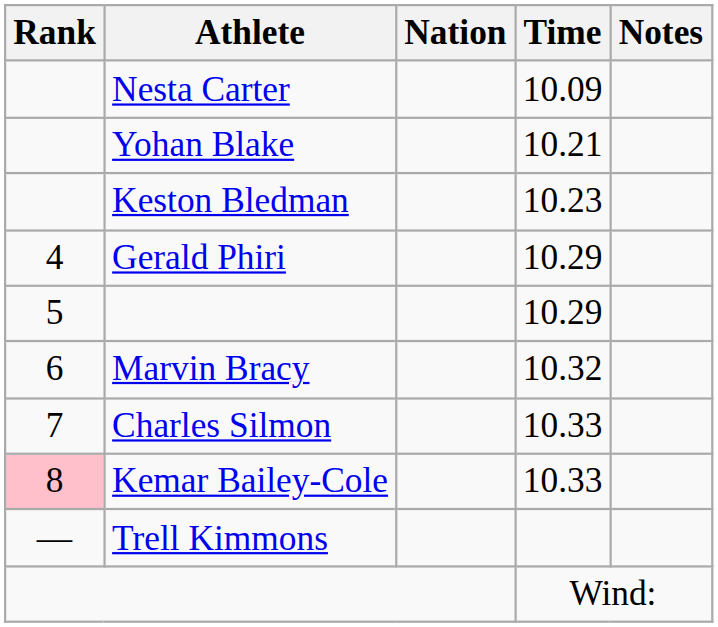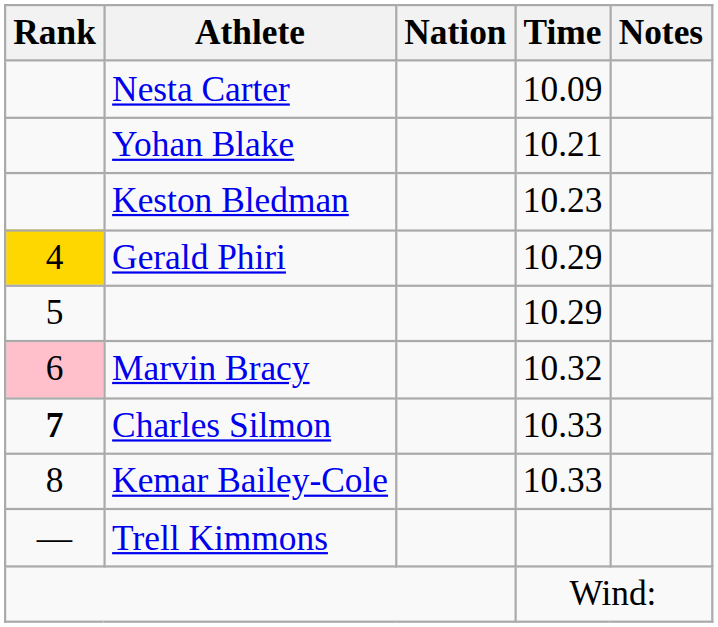(55, 256) no background -> (55, 256) gold background
(55, 369) no background -> (55, 369) pink background
(55, 425) normal -> (55, 425) bold
(55, 481) pink background -> (55, 481) no background
